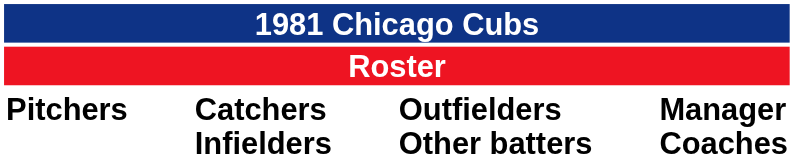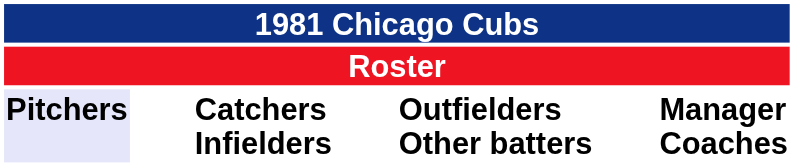(67, 109) no background -> (67, 109) lavender background
